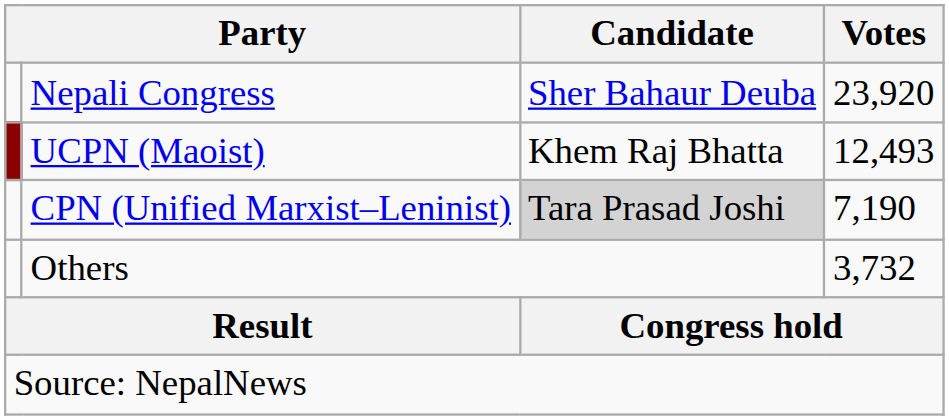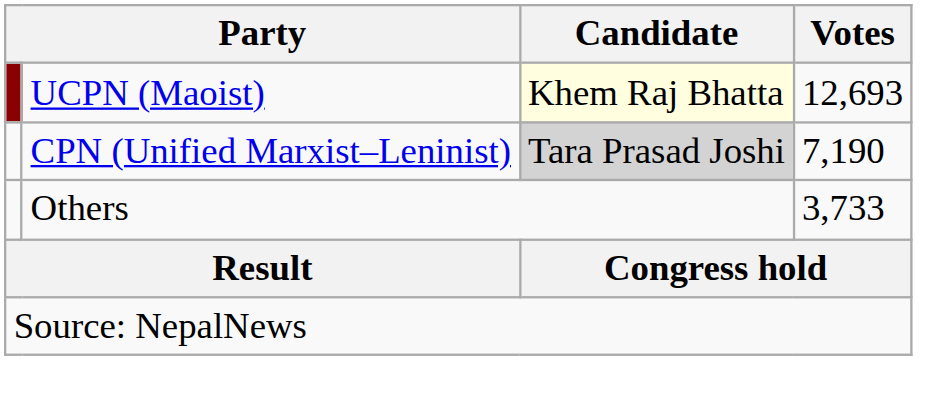- row: (153, 92)
(656, 150) no background -> (656, 92) lightyellow background
(884, 150) 12,493 -> (853, 92) 12,693
(875, 267) 3,732 -> (843, 208) 3,733
